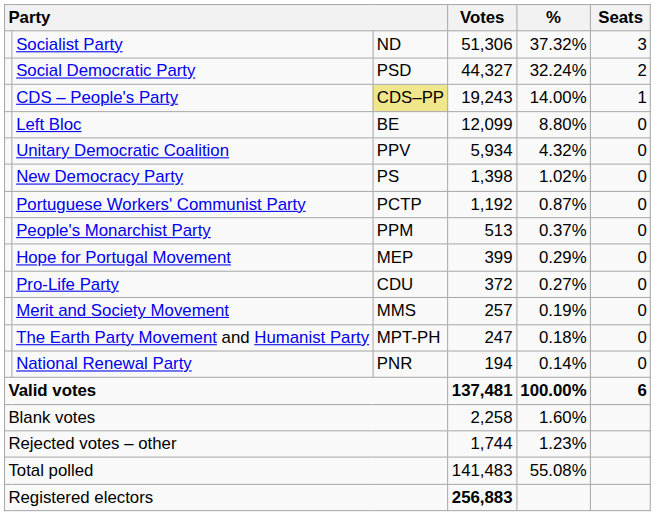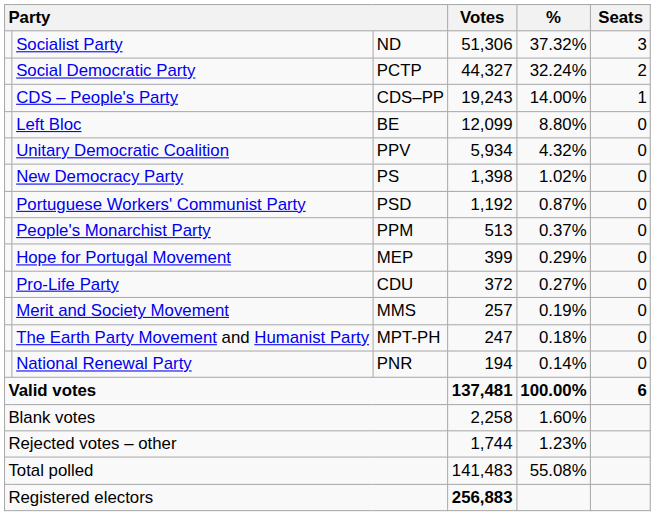(394, 71) PSD -> (399, 71) PCTP
(410, 97) khaki background -> (410, 97) no background
(399, 204) PCTP -> (394, 204) PSD
